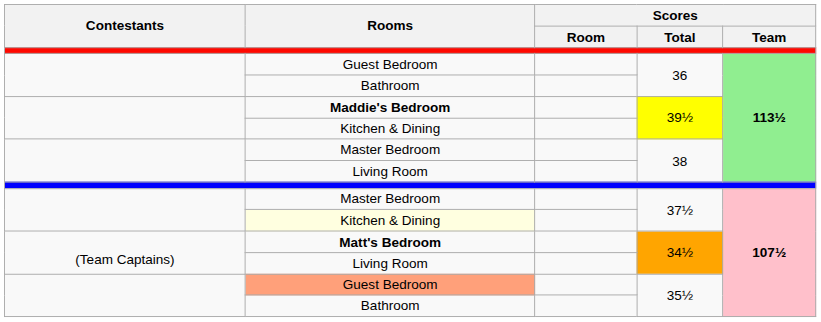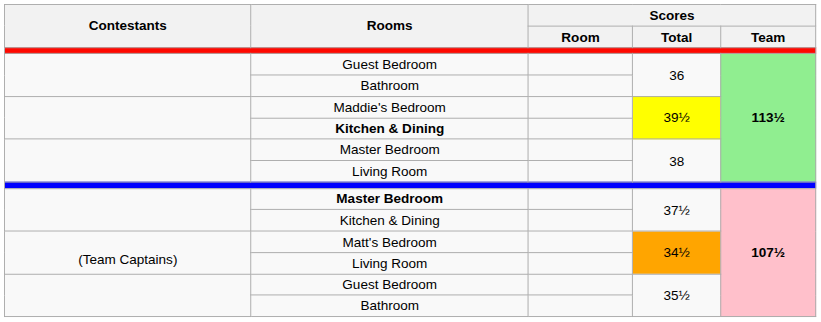(390, 107) bold -> (390, 107) normal
(390, 129) normal -> (390, 129) bold
(390, 199) normal -> (390, 199) bold
(390, 221) lightyellow background -> (390, 221) no background
(390, 242) bold -> (390, 242) normal
(390, 285) lightsalmon background -> (390, 285) no background
